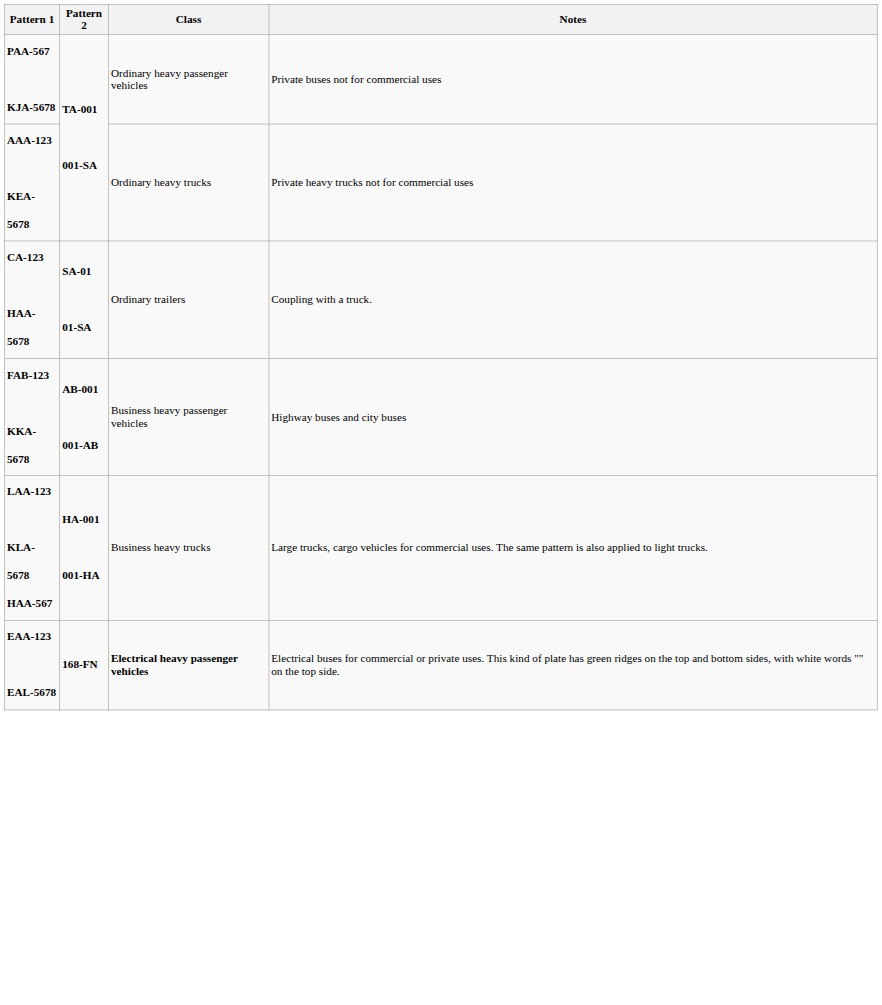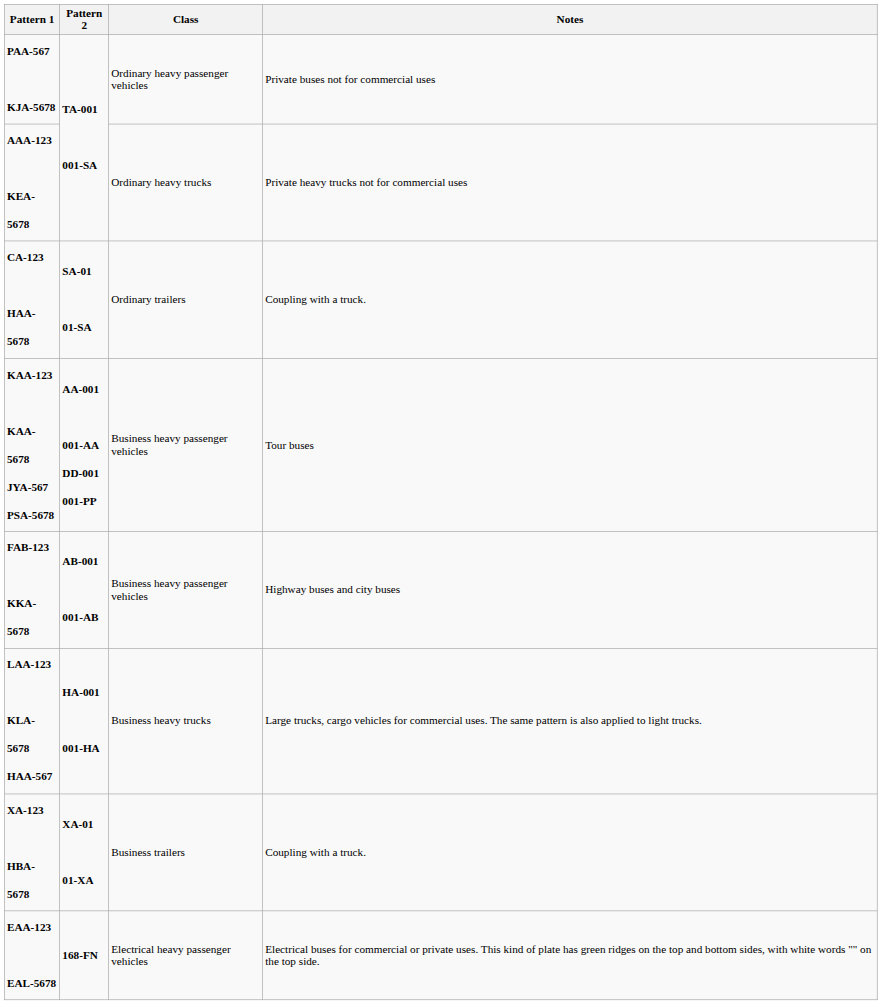+ row: (31, 444)
+ row: (25, 852)
(174, 665) bold -> (171, 955) normal
